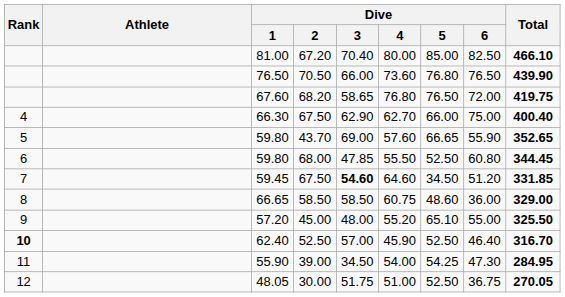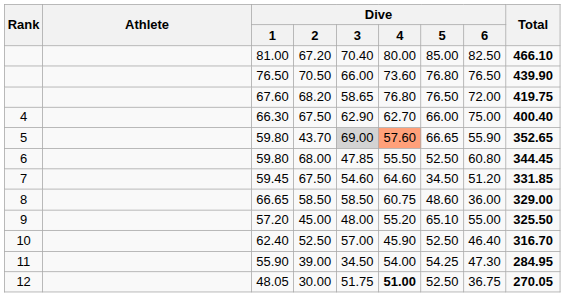(357, 138) no background -> (357, 138) lightgrey background
(400, 138) no background -> (400, 138) lightsalmon background
(357, 179) bold -> (357, 179) normal
(24, 240) bold -> (24, 240) normal
(400, 281) normal -> (400, 281) bold
